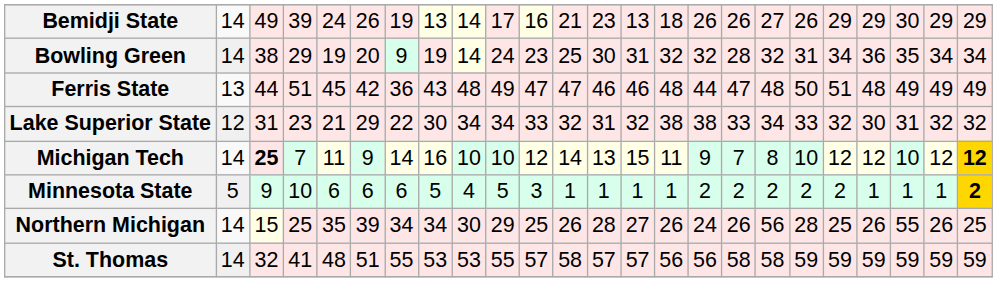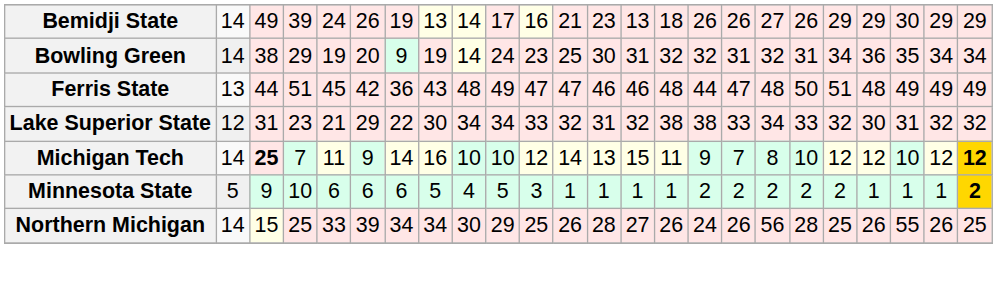(739, 55) 28 -> (739, 55) 31
(334, 225) 35 -> (334, 225) 33
- row: (110, 259)
